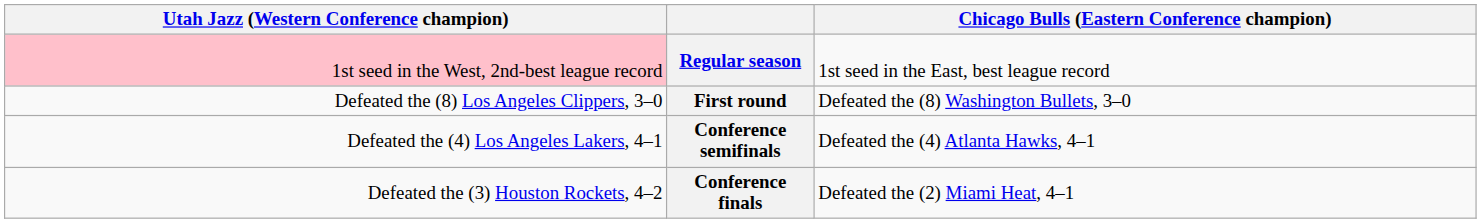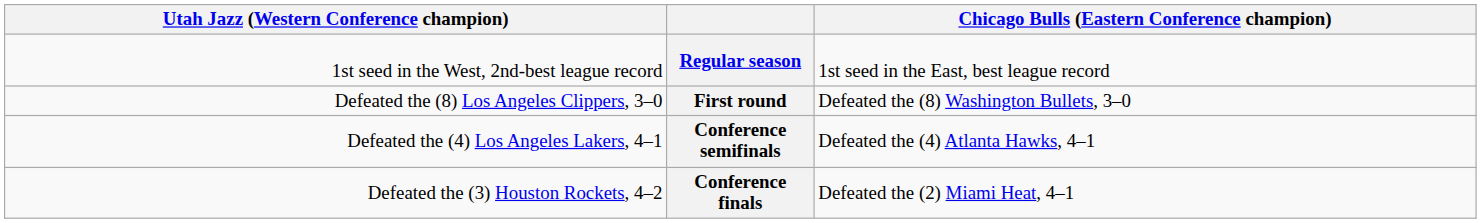(497, 70) pink background -> (497, 70) no background
